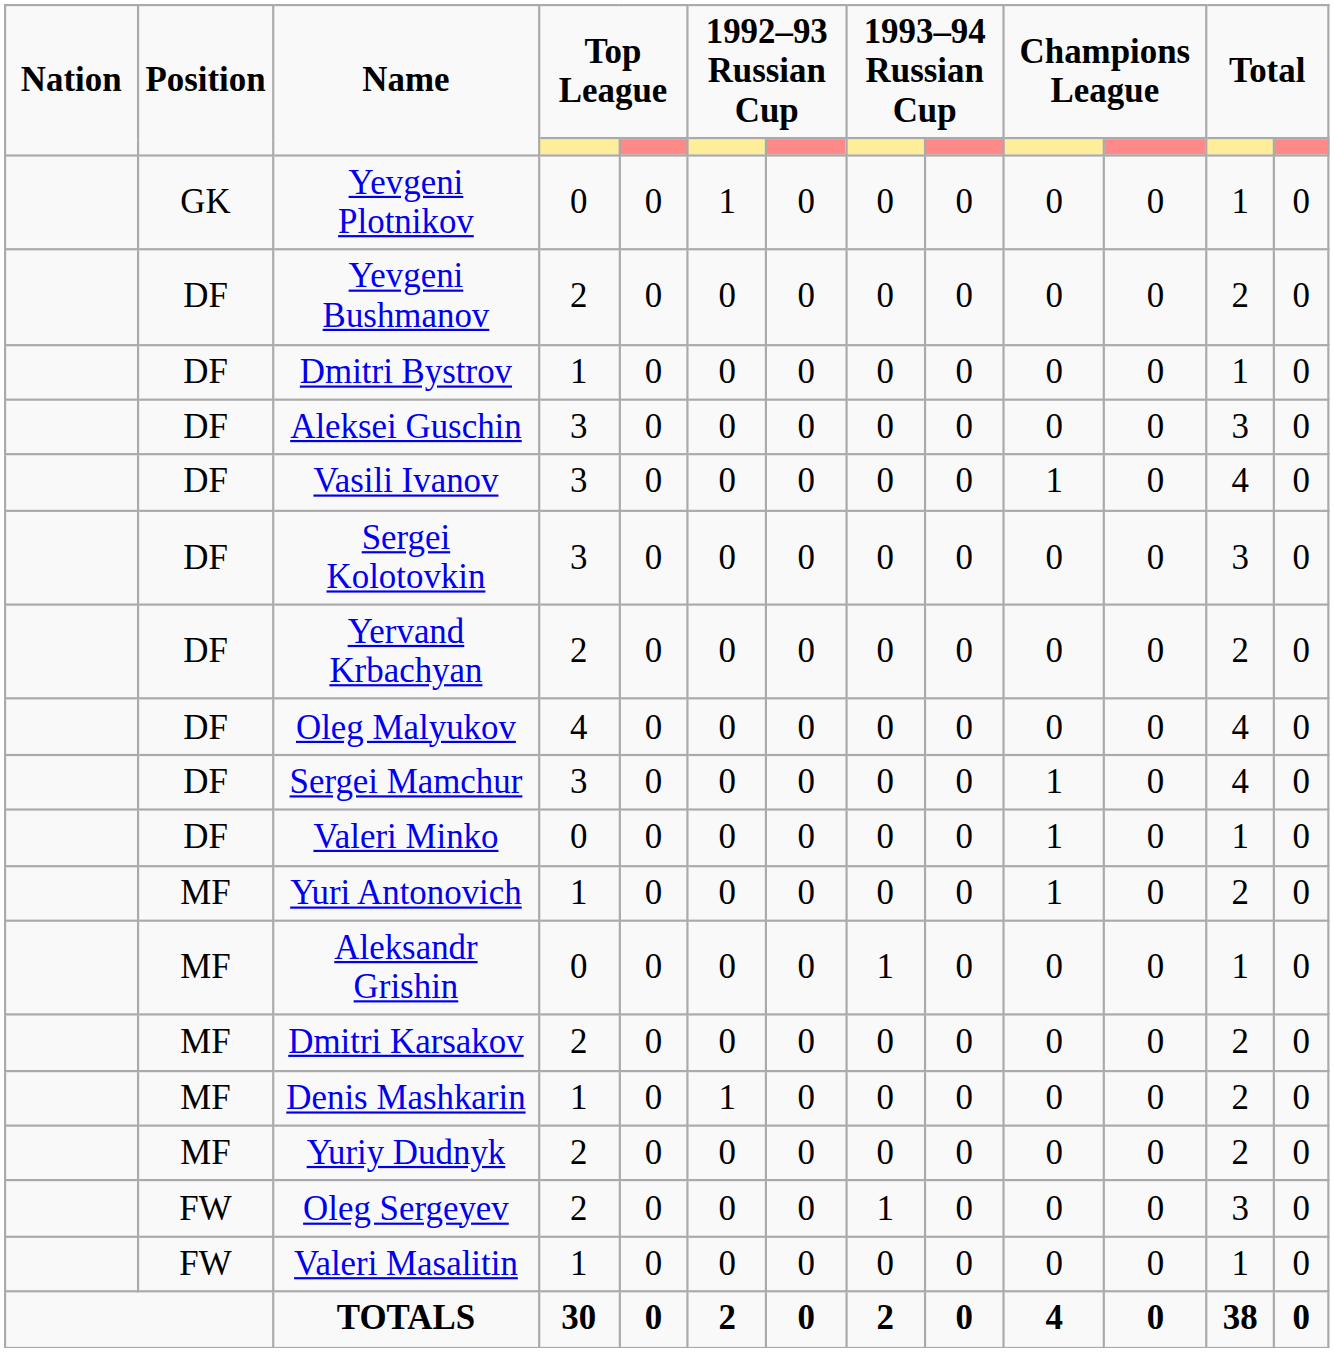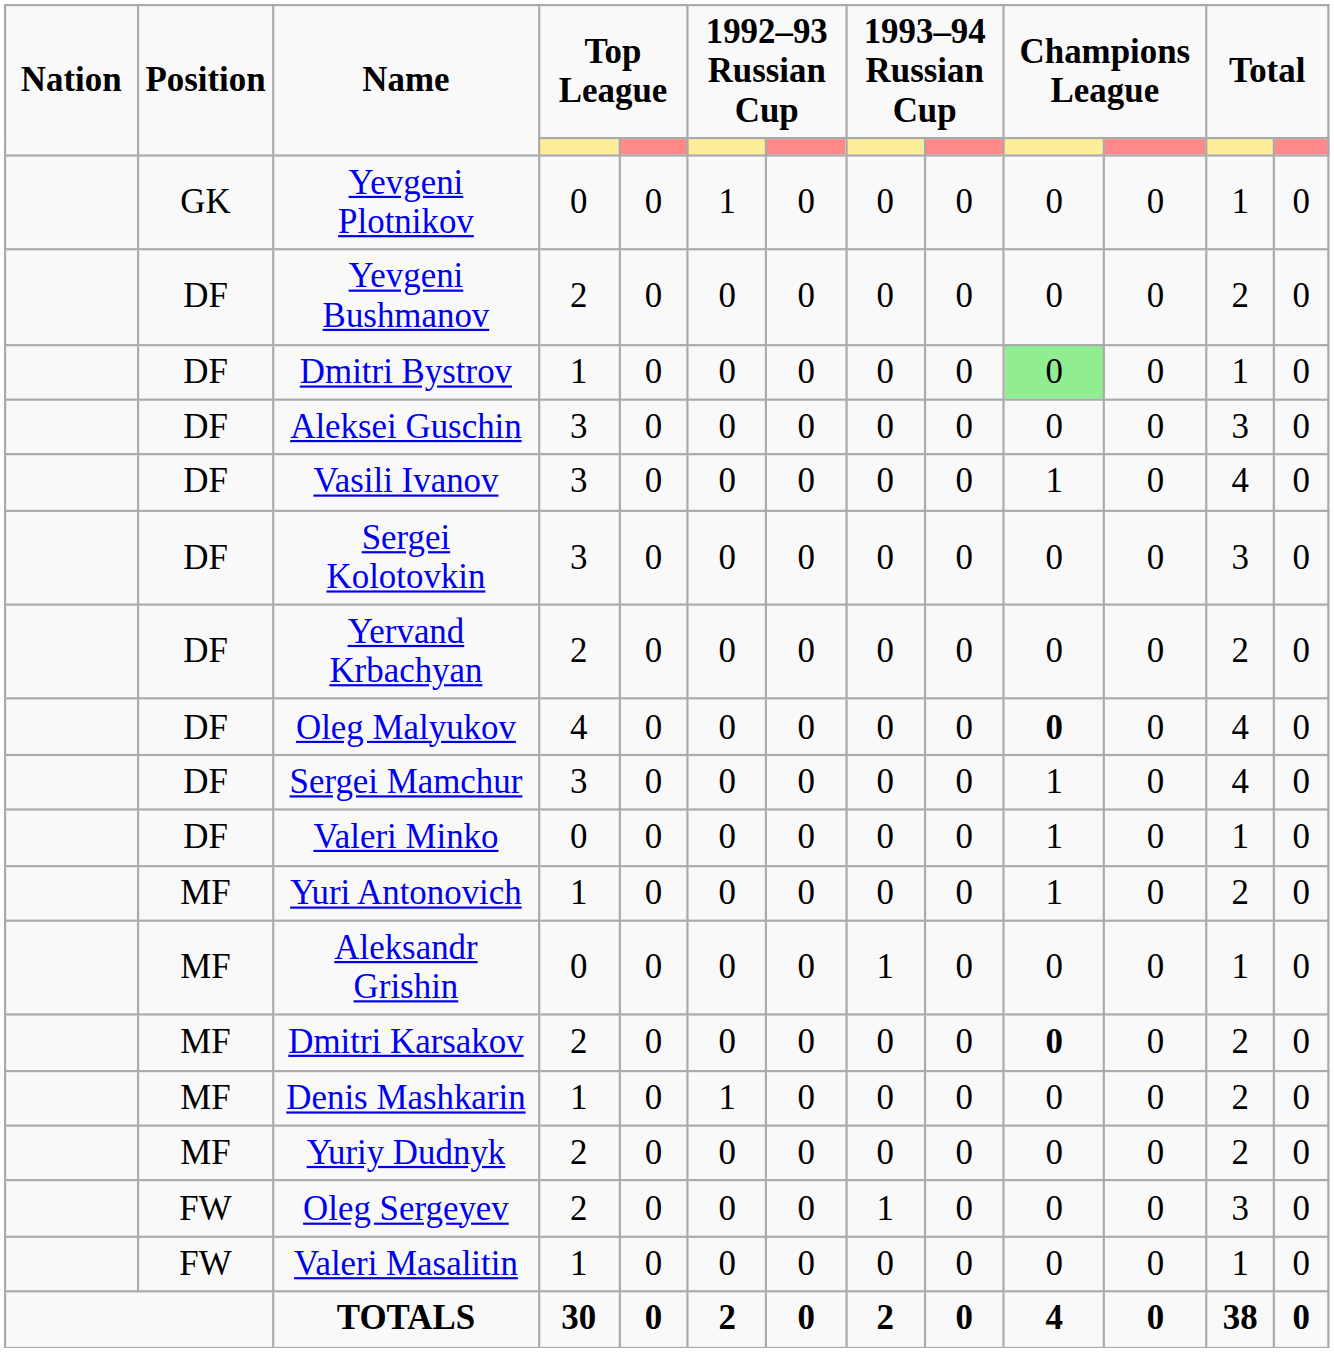(1054, 371) no background -> (1054, 371) lightgreen background
(1054, 726) normal -> (1054, 726) bold
(1054, 1042) normal -> (1054, 1042) bold
